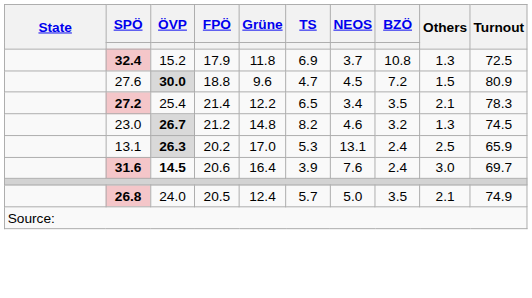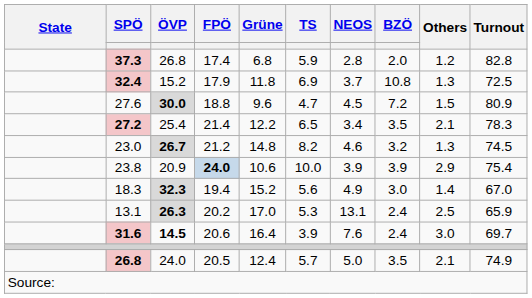+ row: (128, 60)
+ row: (128, 168)
+ row: (128, 190)
